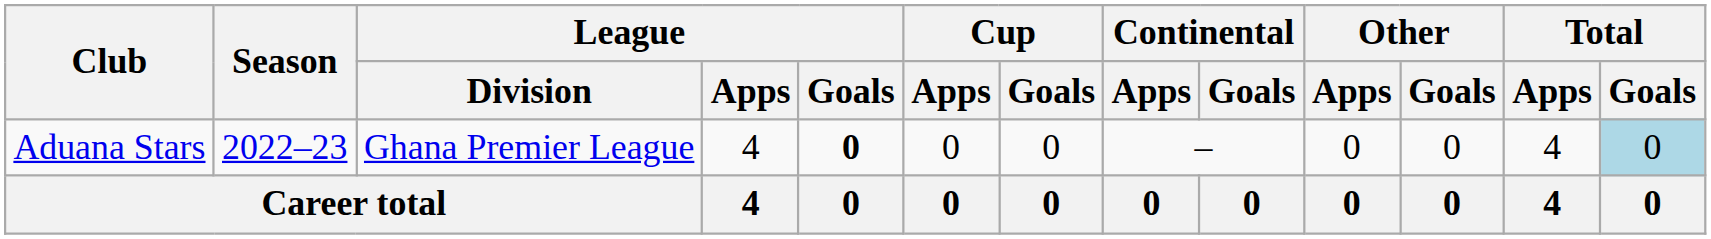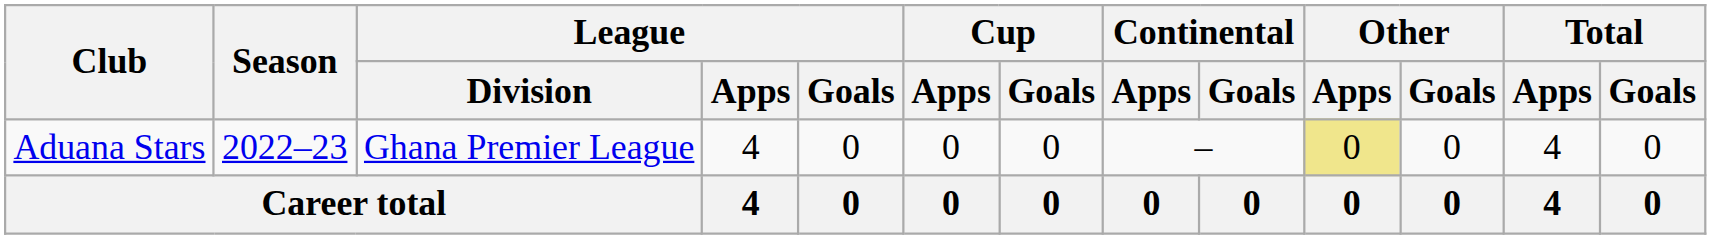(851, 146) bold -> (851, 146) normal
(1352, 146) no background -> (1352, 146) khaki background
(1652, 146) lightblue background -> (1652, 146) no background
